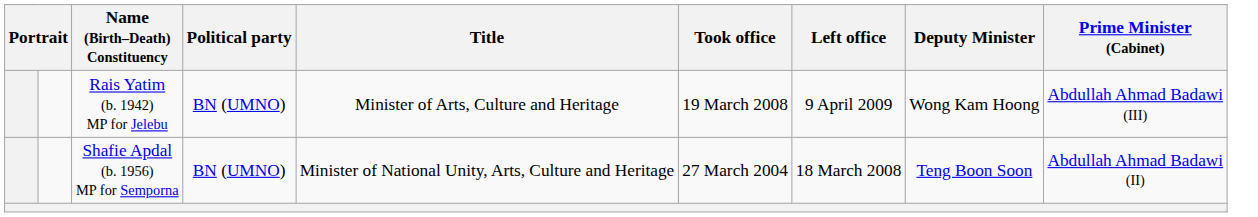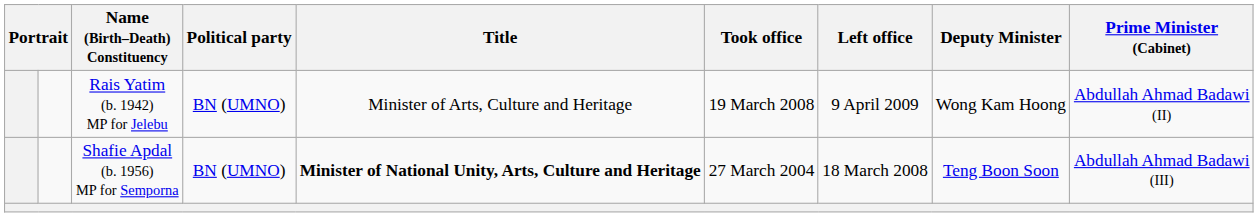(1135, 103) Abdullah Ahmad Badawi (III) -> (1162, 103) Abdullah Ahmad Badawi (II)
(487, 170) normal -> (500, 170) bold
(1135, 170) Abdullah Ahmad Badawi (II) -> (1162, 170) Abdullah Ahmad Badawi (III)
